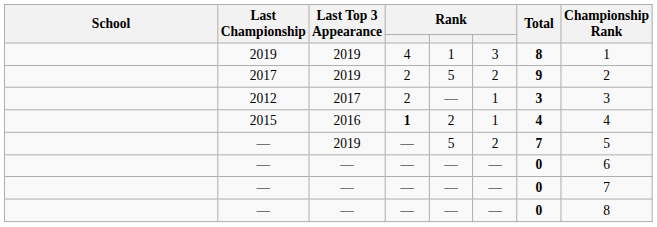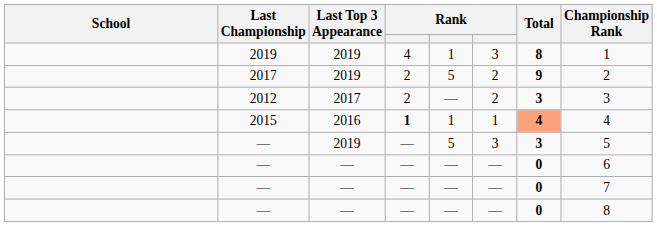(495, 99) 1 -> (495, 99) 2
(451, 121) 2 -> (451, 121) 1
(539, 121) no background -> (539, 121) lightsalmon background
(495, 143) 2 -> (495, 143) 3
(539, 143) 7 -> (539, 143) 3
